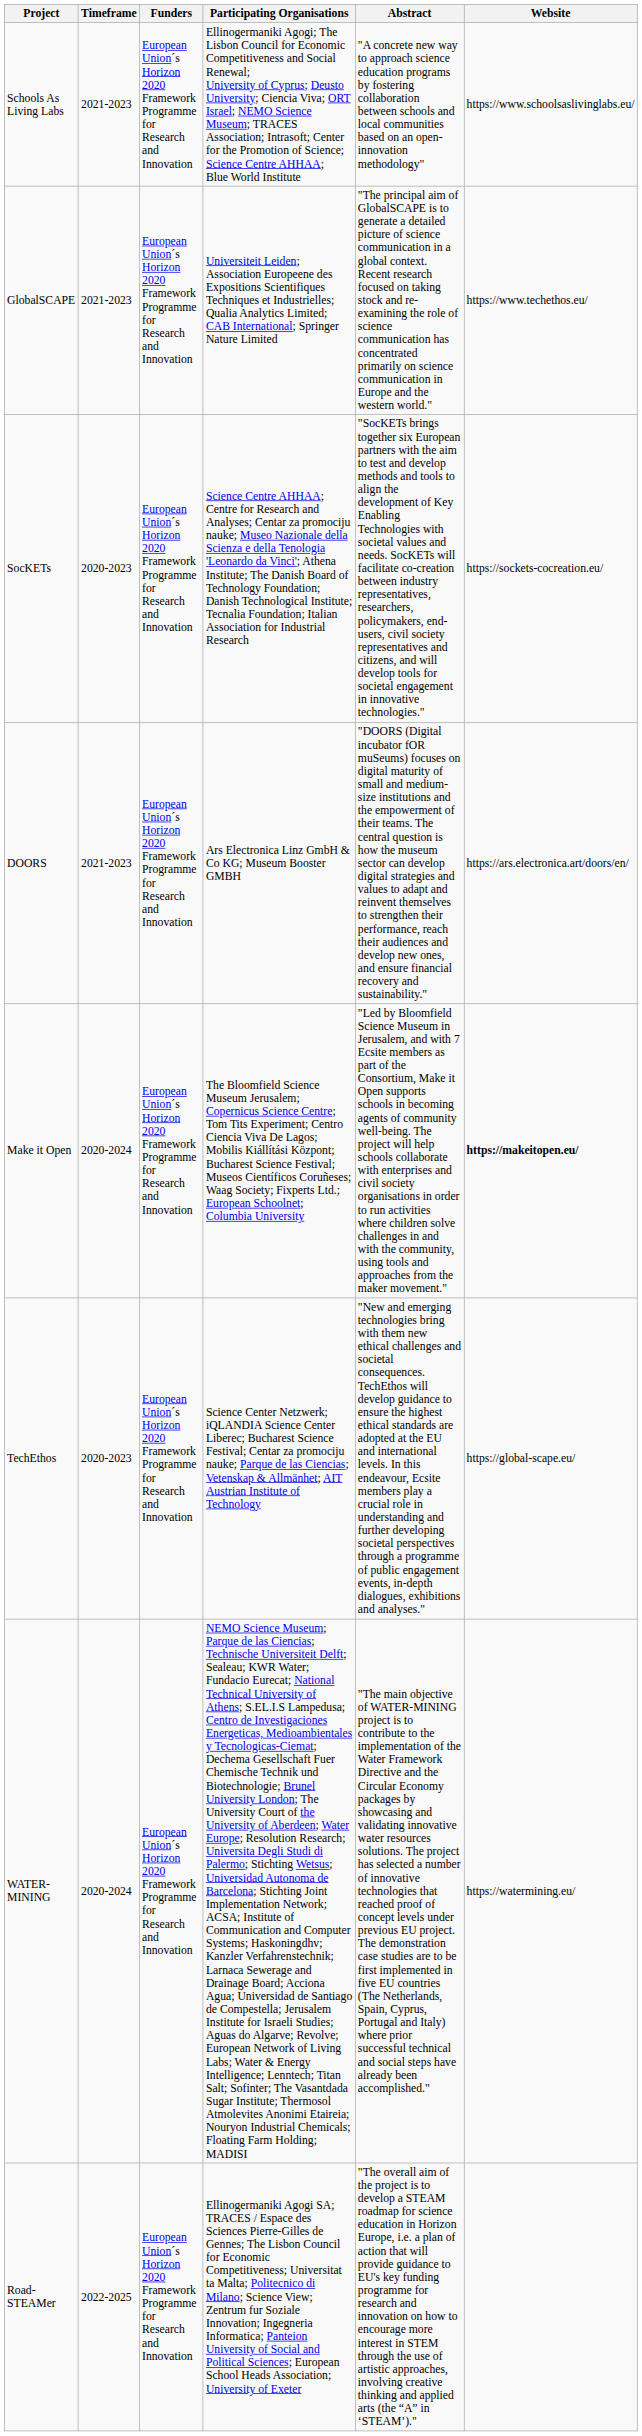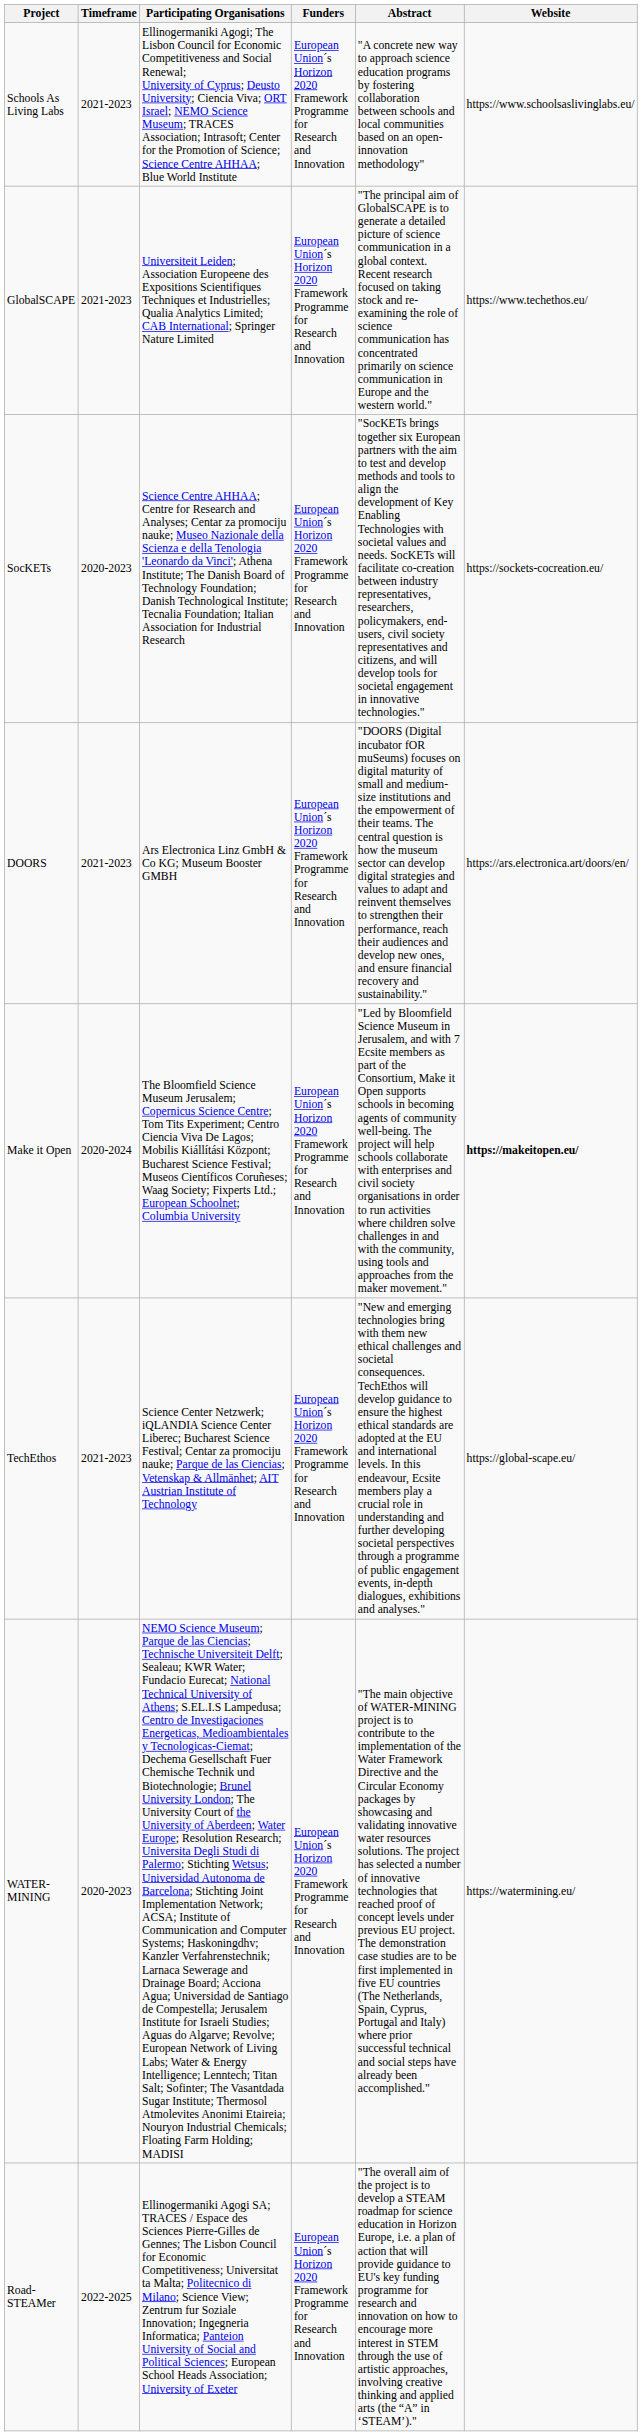columns swapped: (279, 13) <-> (171, 13)
(106, 1458) 2020-2023 -> (106, 1458) 2021-2023
(106, 1891) 2020-2024 -> (106, 1891) 2020-2023
